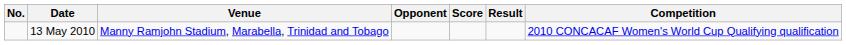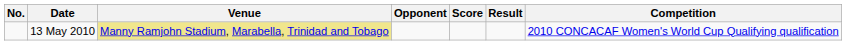(244, 31) no background -> (244, 31) khaki background
